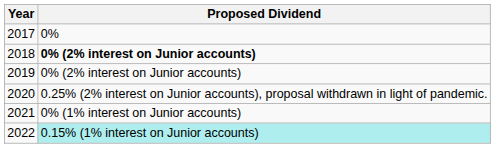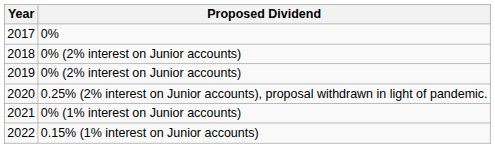(148, 53) bold -> (141, 53) normal
(150, 133) paleturquoise background -> (150, 133) no background
